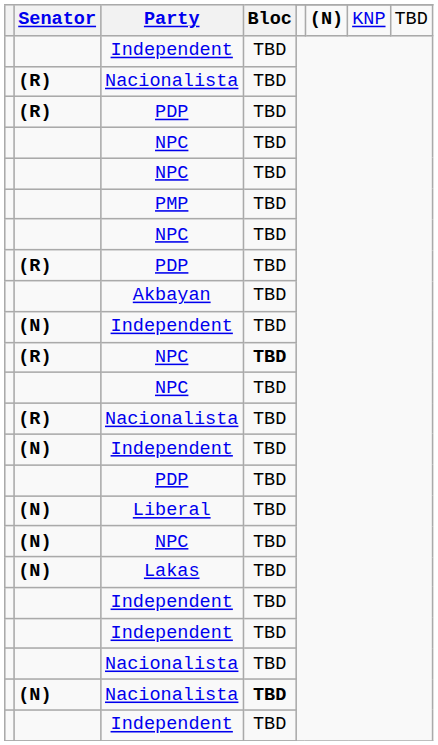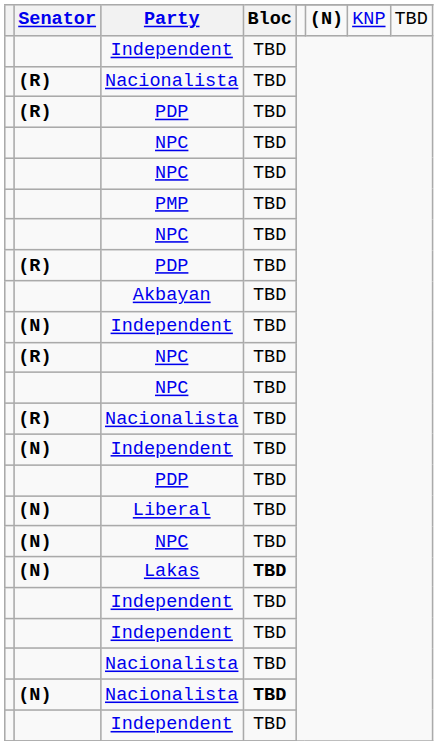(270, 357) bold -> (270, 357) normal
(270, 572) normal -> (270, 572) bold
